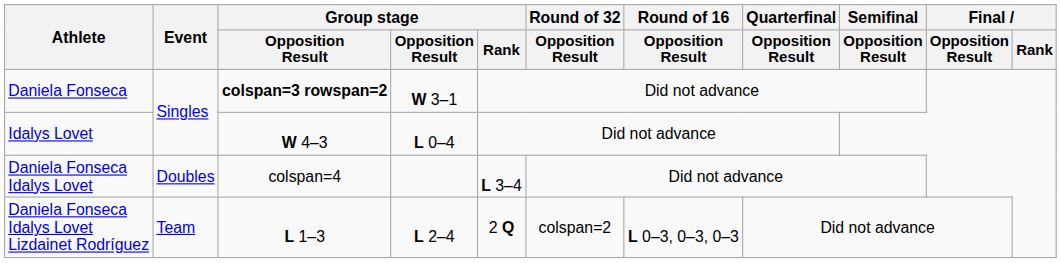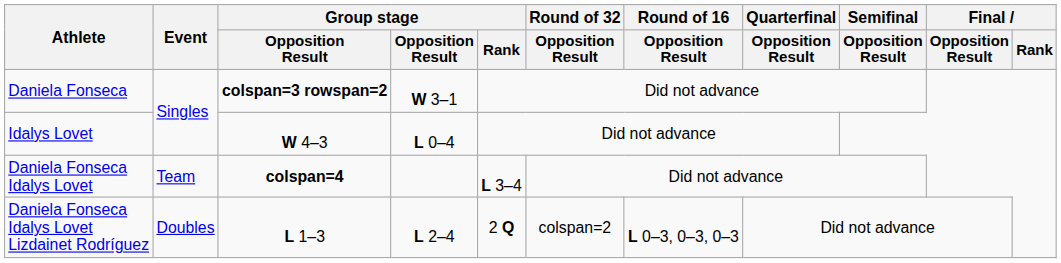(186, 177) Doubles -> (176, 177) Team
(305, 177) normal -> (305, 177) bold
(176, 228) Team -> (186, 228) Doubles
